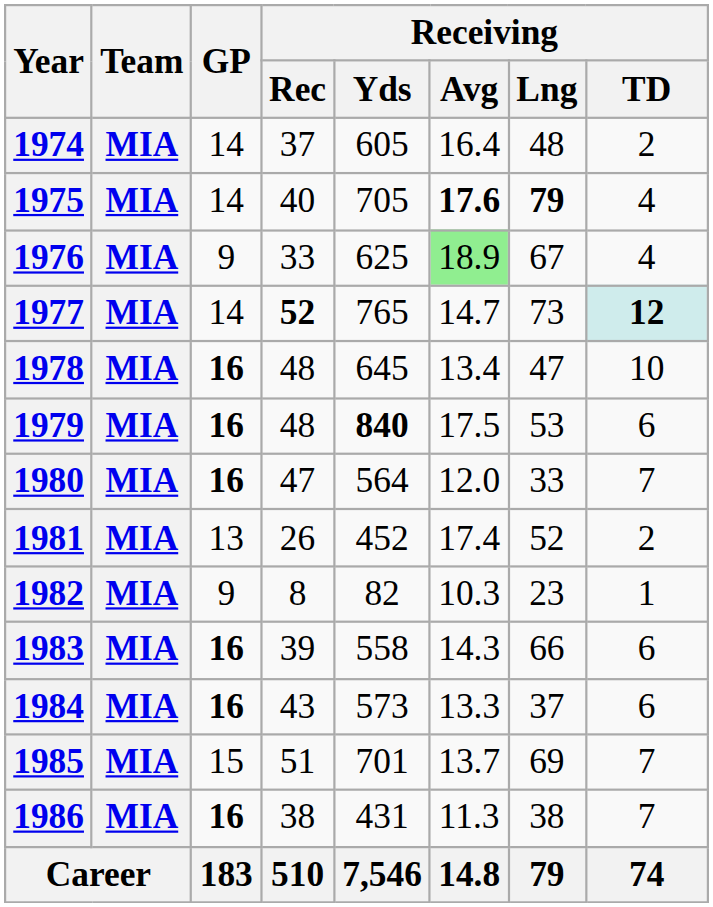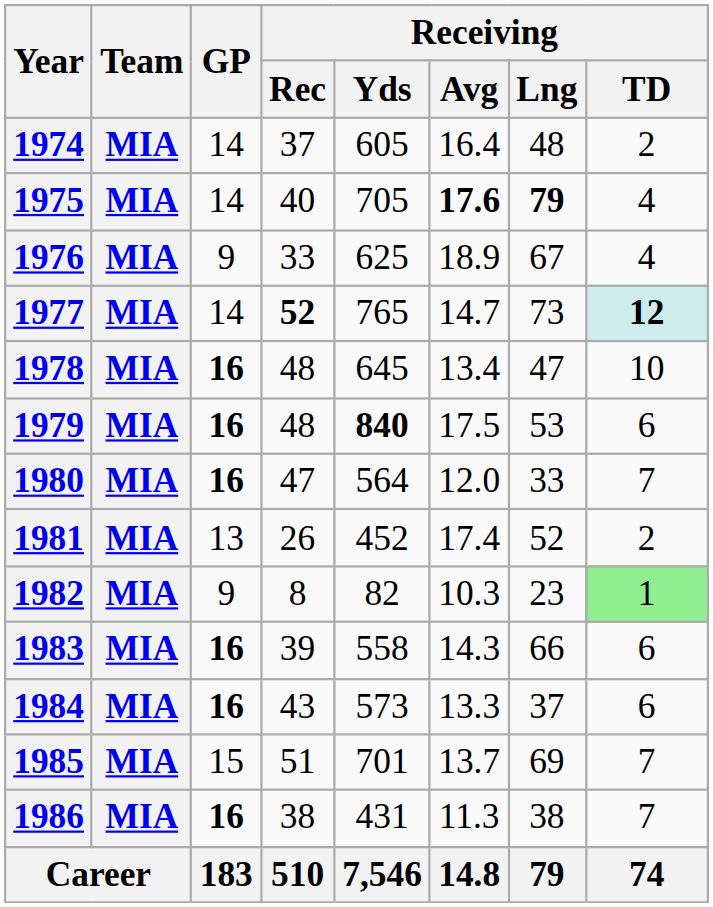(469, 256) lightgreen background -> (469, 256) no background
(647, 593) no background -> (647, 593) lightgreen background
